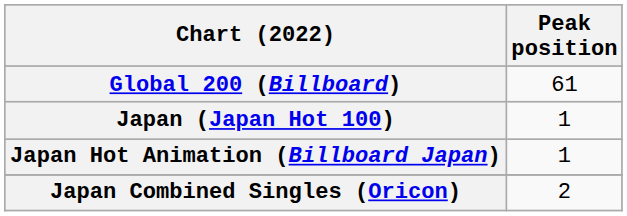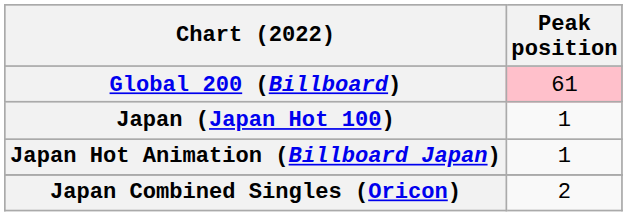(564, 84) no background -> (564, 84) pink background
